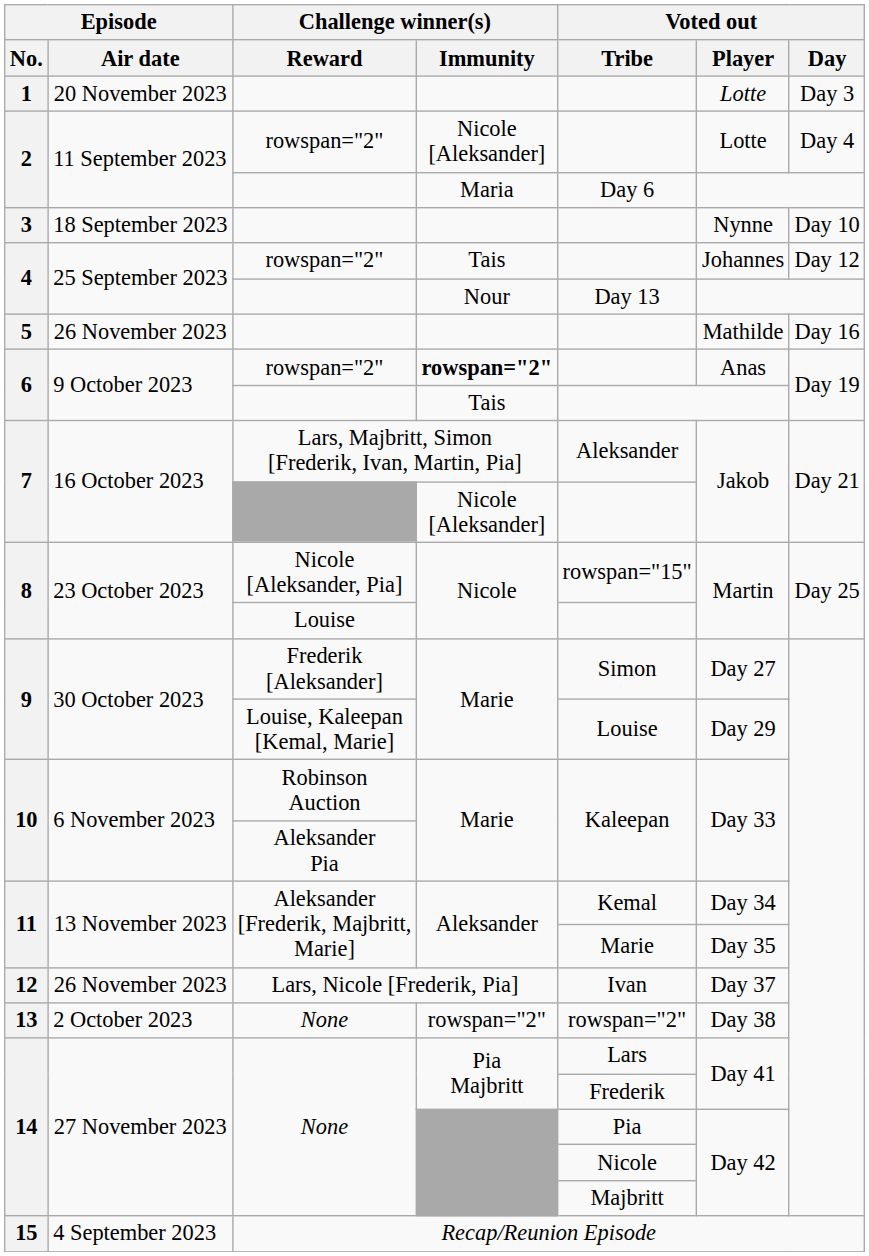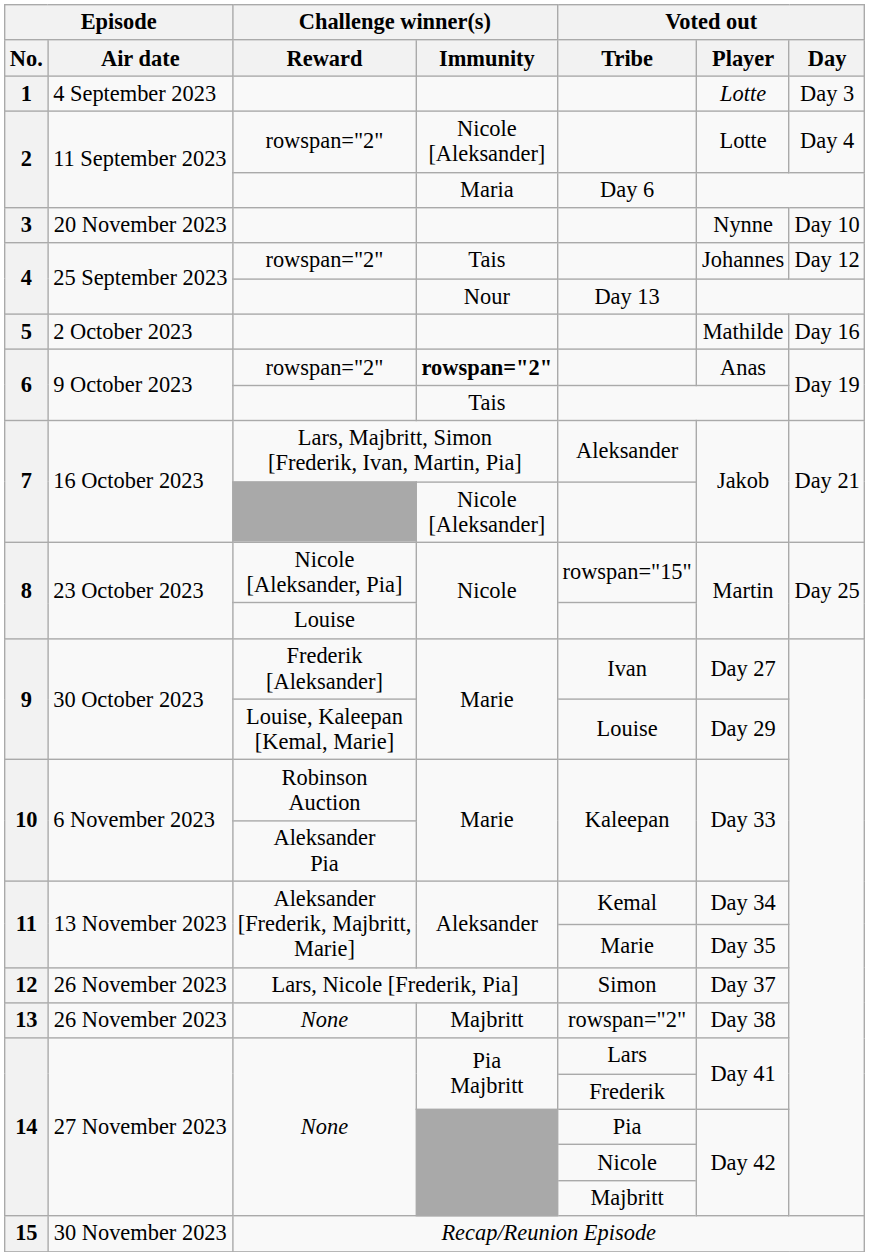(140, 93) 20 November 2023 -> (135, 93) 4 September 2023
(140, 225) 18 September 2023 -> (140, 225) 20 November 2023
(140, 331) 26 November 2023 -> (123, 331) 2 October 2023
(627, 668) Simon -> (627, 668) Ivan
(627, 984) Ivan -> (627, 984) Simon
(123, 1020) 2 October 2023 -> (140, 1020) 26 November 2023
(487, 1020) rowspan="2" -> (487, 1020) Majbritt
(135, 1233) 4 September 2023 -> (140, 1233) 30 November 2023
